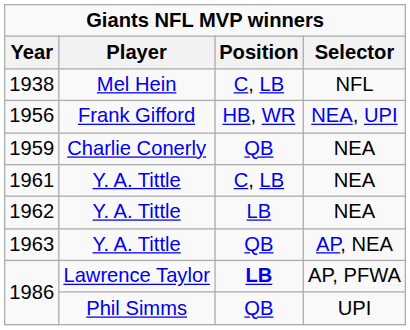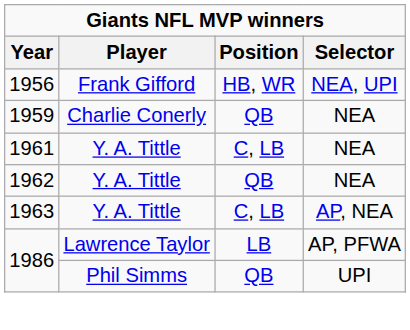- row: (32, 84)
(259, 212) LB -> (259, 180) QB
(259, 244) QB -> (259, 212) C, LB
(259, 276) bold -> (259, 244) normal
